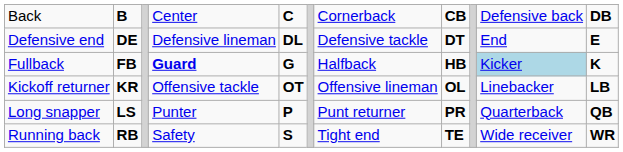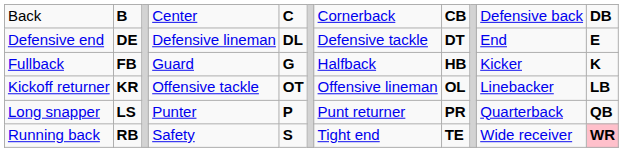(174, 64) bold -> (173, 64) normal
(501, 64) lightblue background -> (501, 64) no background
(603, 135) no background -> (603, 135) pink background
